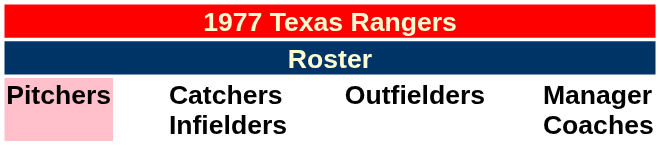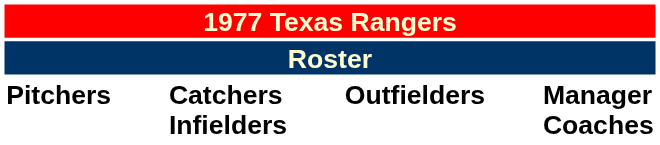(59, 95) pink background -> (59, 95) no background
